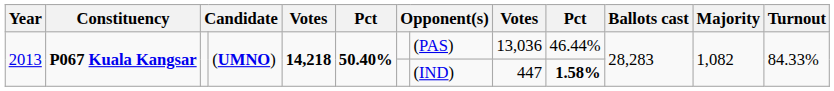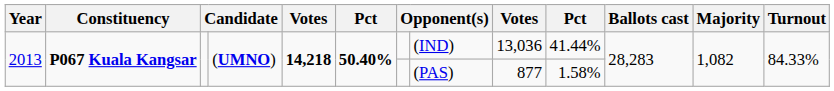(434, 45) (PAS) -> (434, 45) (IND)
(575, 45) 46.44% -> (575, 45) 41.44%
(434, 72) (IND) -> (434, 72) (PAS)
(530, 72) 447 -> (530, 72) 877
(578, 72) bold -> (579, 72) normal
